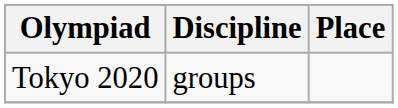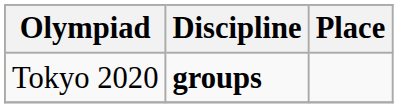(214, 77) normal -> (217, 77) bold
